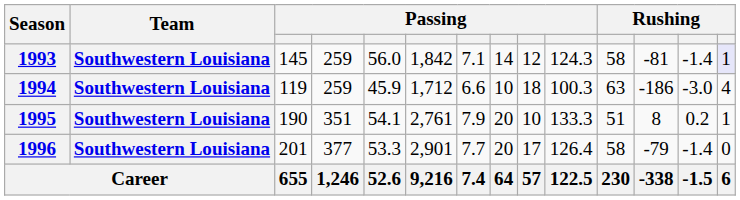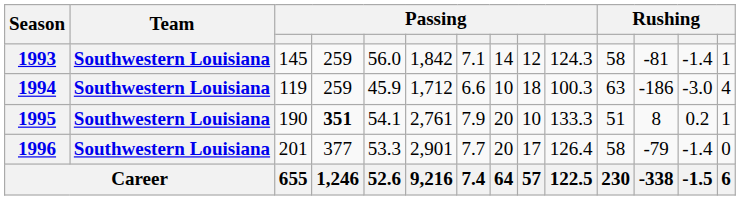(726, 58) lavender background -> (726, 58) no background
(338, 118) normal -> (338, 118) bold
